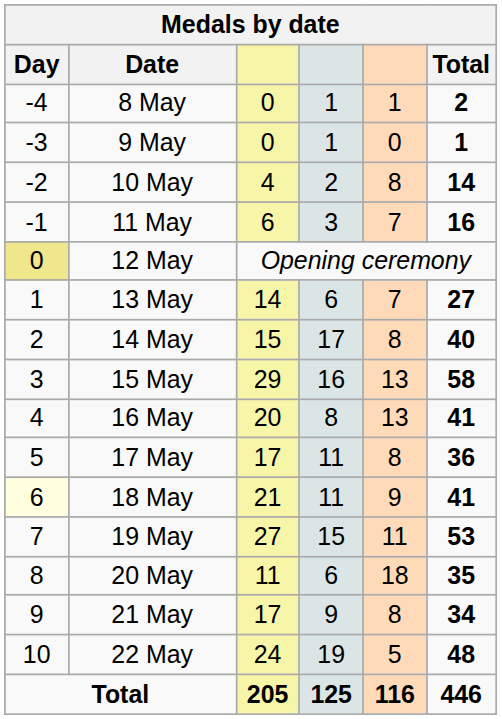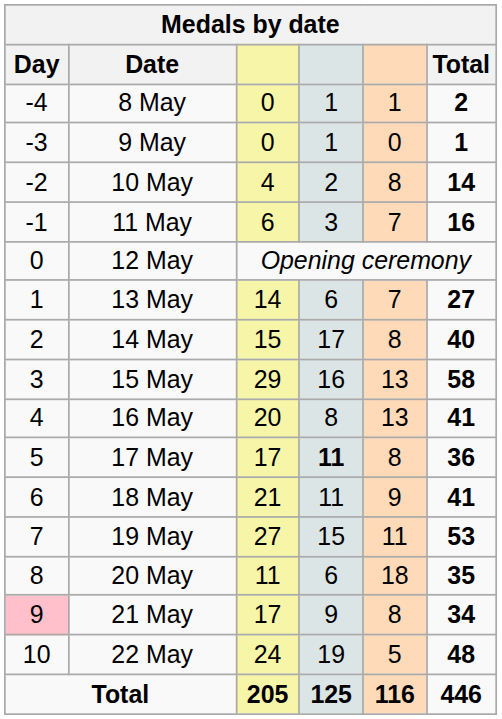(37, 261) khaki background -> (37, 261) no background
(331, 458) normal -> (331, 458) bold
(37, 497) lightyellow background -> (37, 497) no background
(37, 615) no background -> (37, 615) pink background
